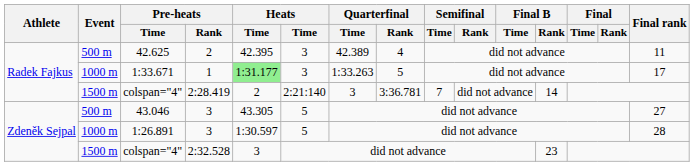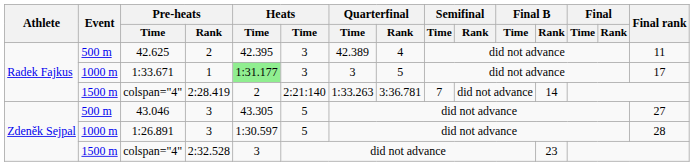(352, 72) 1:33.263 -> (352, 72) 3
(352, 92) 3 -> (352, 92) 1:33.263
